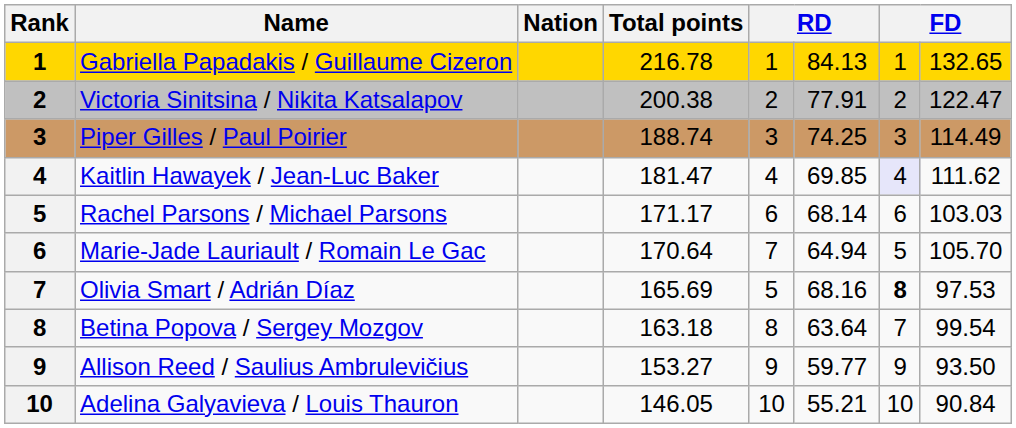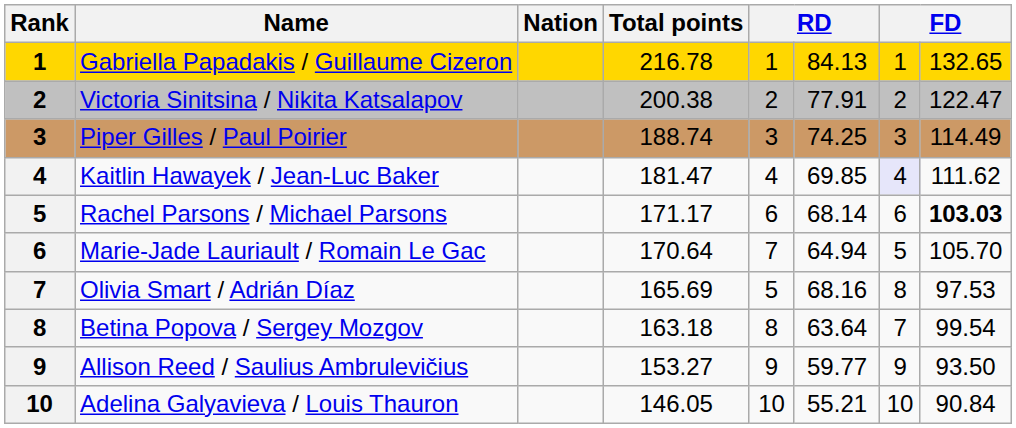(966, 213) normal -> (966, 213) bold
(900, 289) bold -> (900, 289) normal
